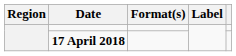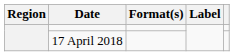(88, 40) bold -> (87, 40) normal
